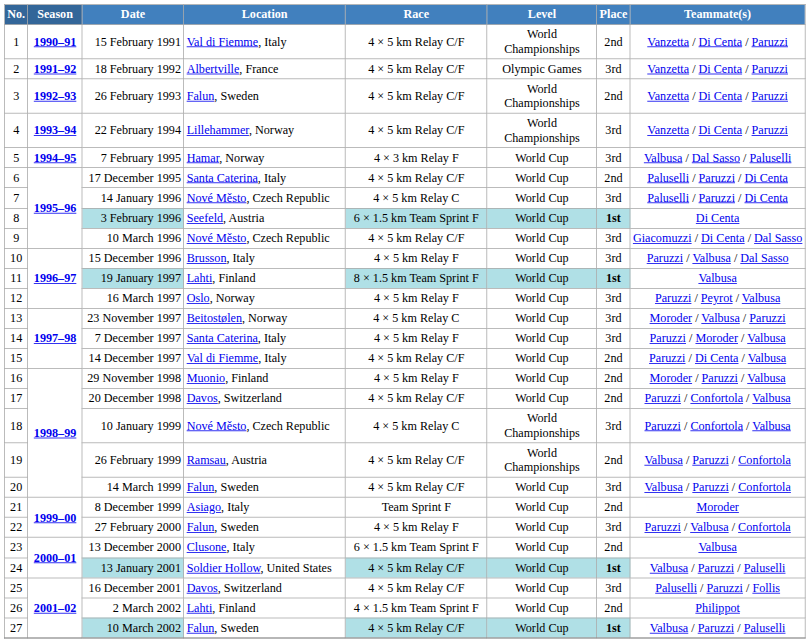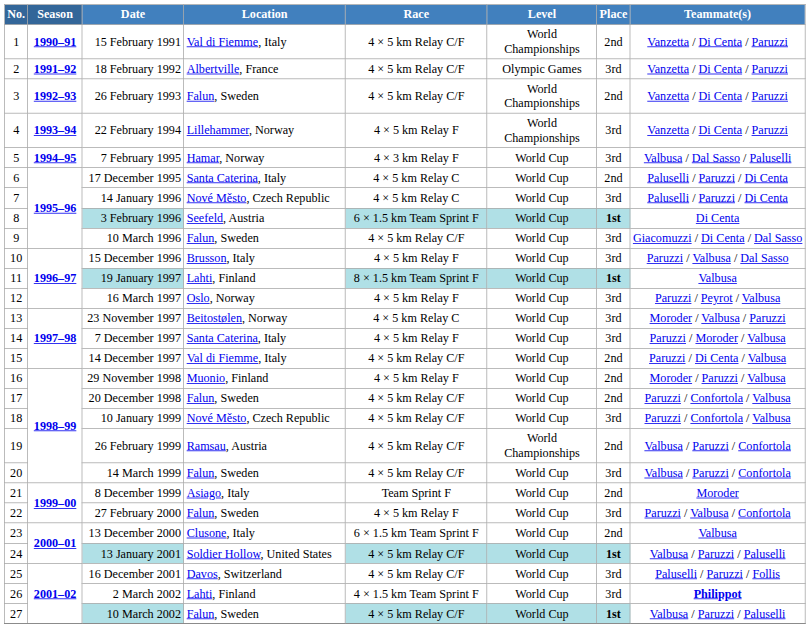(416, 130) 4 × 5 km Relay C/F -> (416, 130) 4 × 5 km Relay F
(416, 178) 4 × 5 km Relay C/F -> (416, 178) 4 × 5 km Relay C
(258, 238) Nové Město, Czech Republic -> (223, 238) Falun, Sweden
(234, 398) Davos, Switzerland -> (223, 398) Falun, Sweden
(416, 426) 4 × 5 km Relay C -> (416, 418) 4 × 5 km Relay C/F
(542, 426) World Championships -> (542, 418) World Cup
(613, 608) 2nd -> (613, 593) 3rd
(718, 608) normal -> (718, 593) bold
